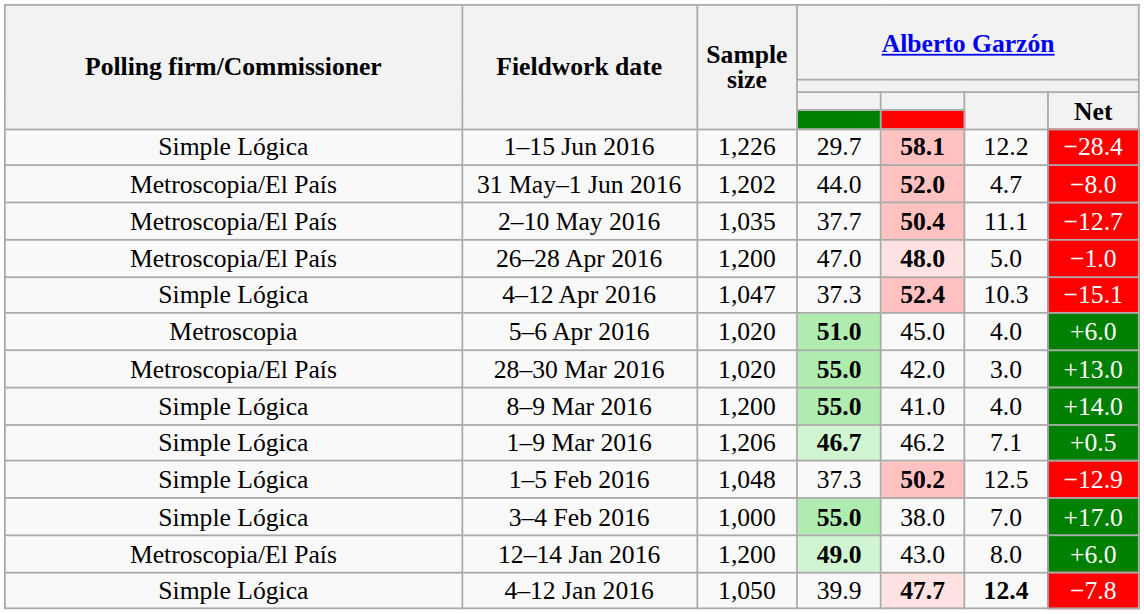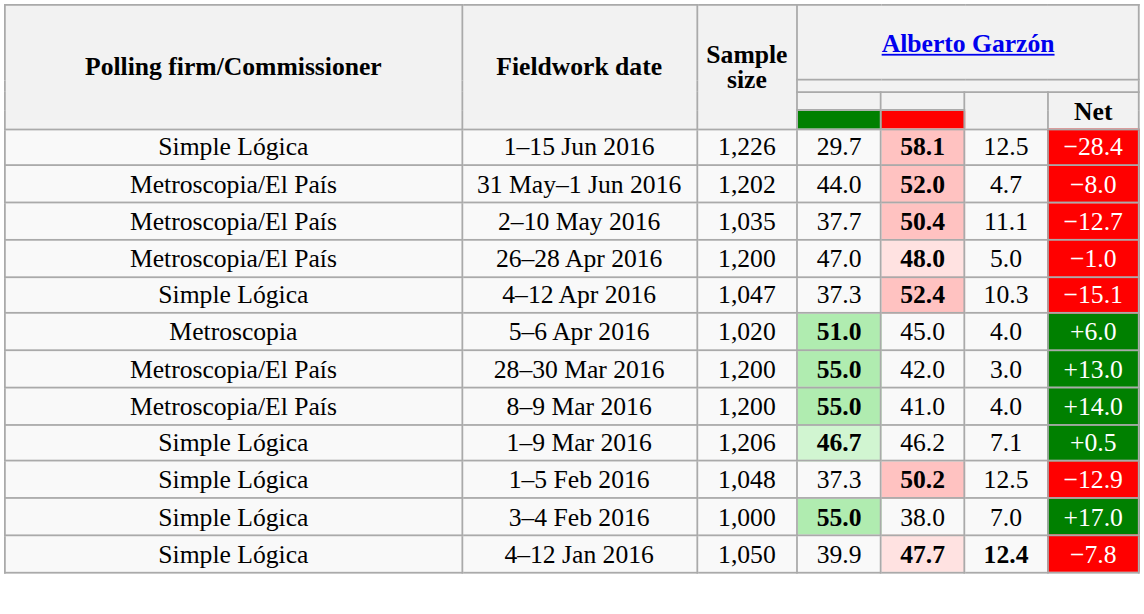(1006, 147) 12.2 -> (1006, 147) 12.5
(747, 369) 1,020 -> (747, 369) 1,200
(233, 406) Simple Lógica -> (233, 406) Metroscopia/El País
- row: (579, 554)
